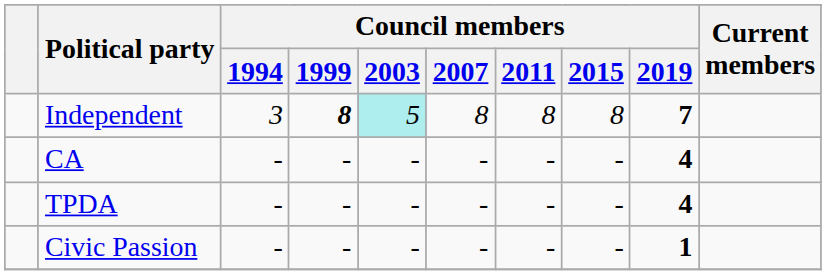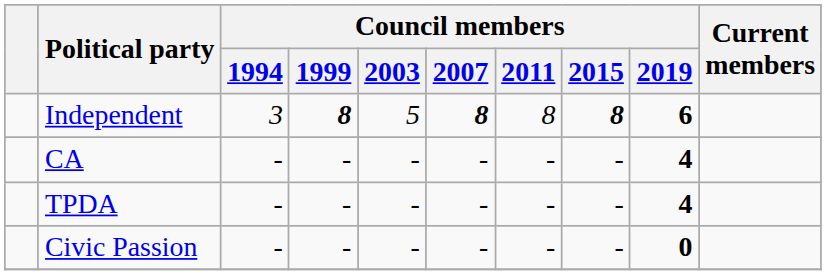(413, 114) paleturquoise background -> (413, 114) no background
(481, 114) normal -> (481, 114) bold
(617, 114) normal -> (617, 114) bold
(685, 114) 7 -> (685, 114) 6
(685, 247) 1 -> (685, 247) 0
